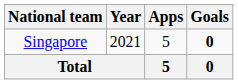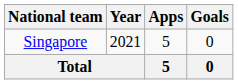(210, 41) bold -> (210, 41) normal
